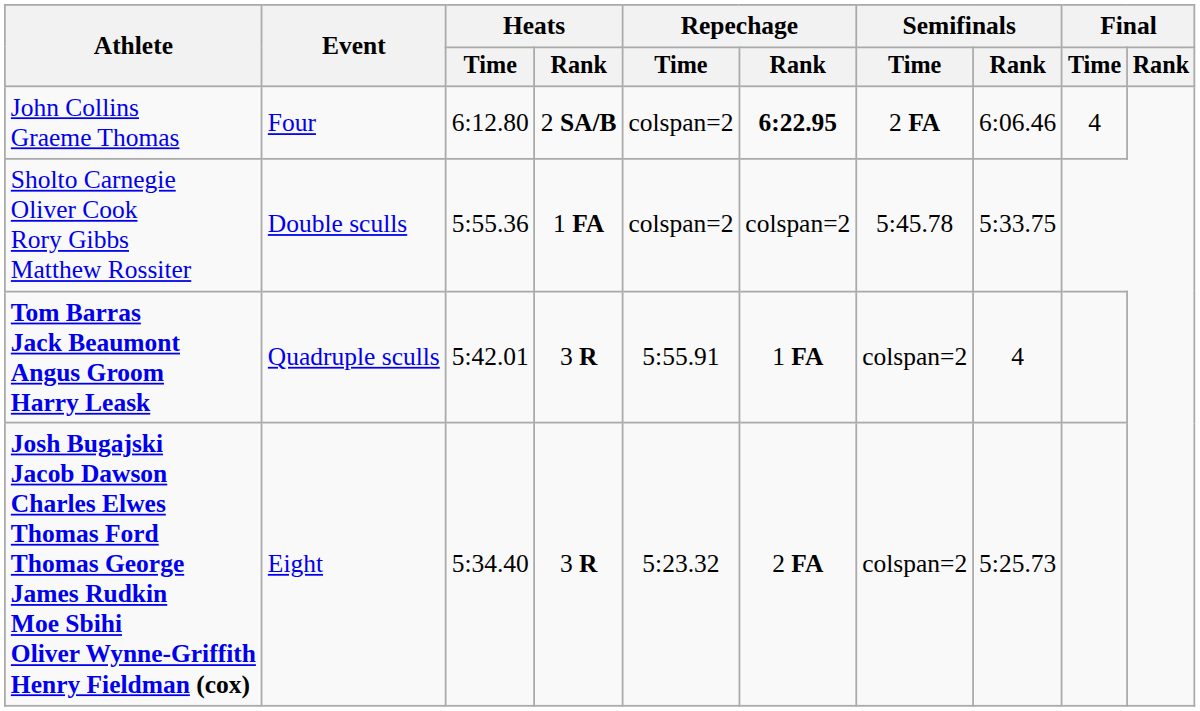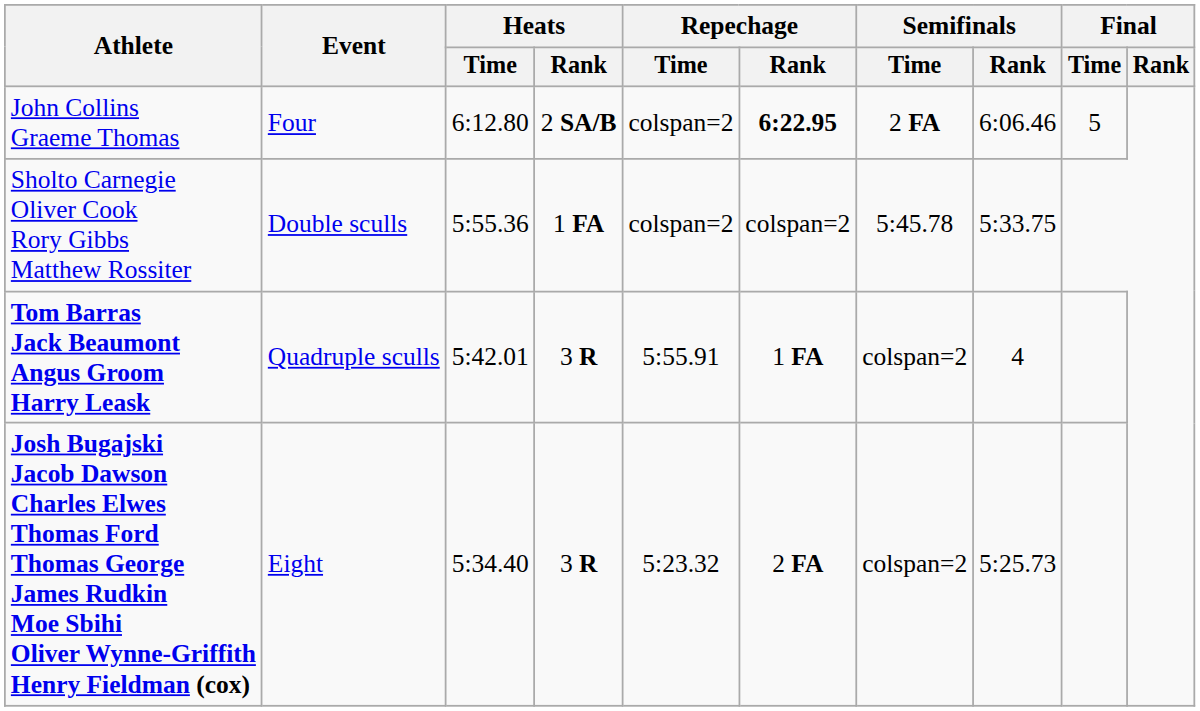(1095, 122) 4 -> (1095, 122) 5
